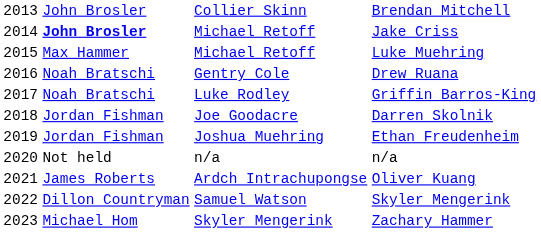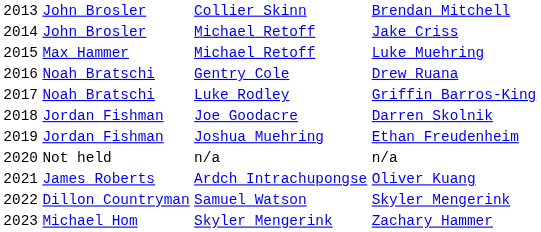(94, 32) bold -> (94, 32) normal
